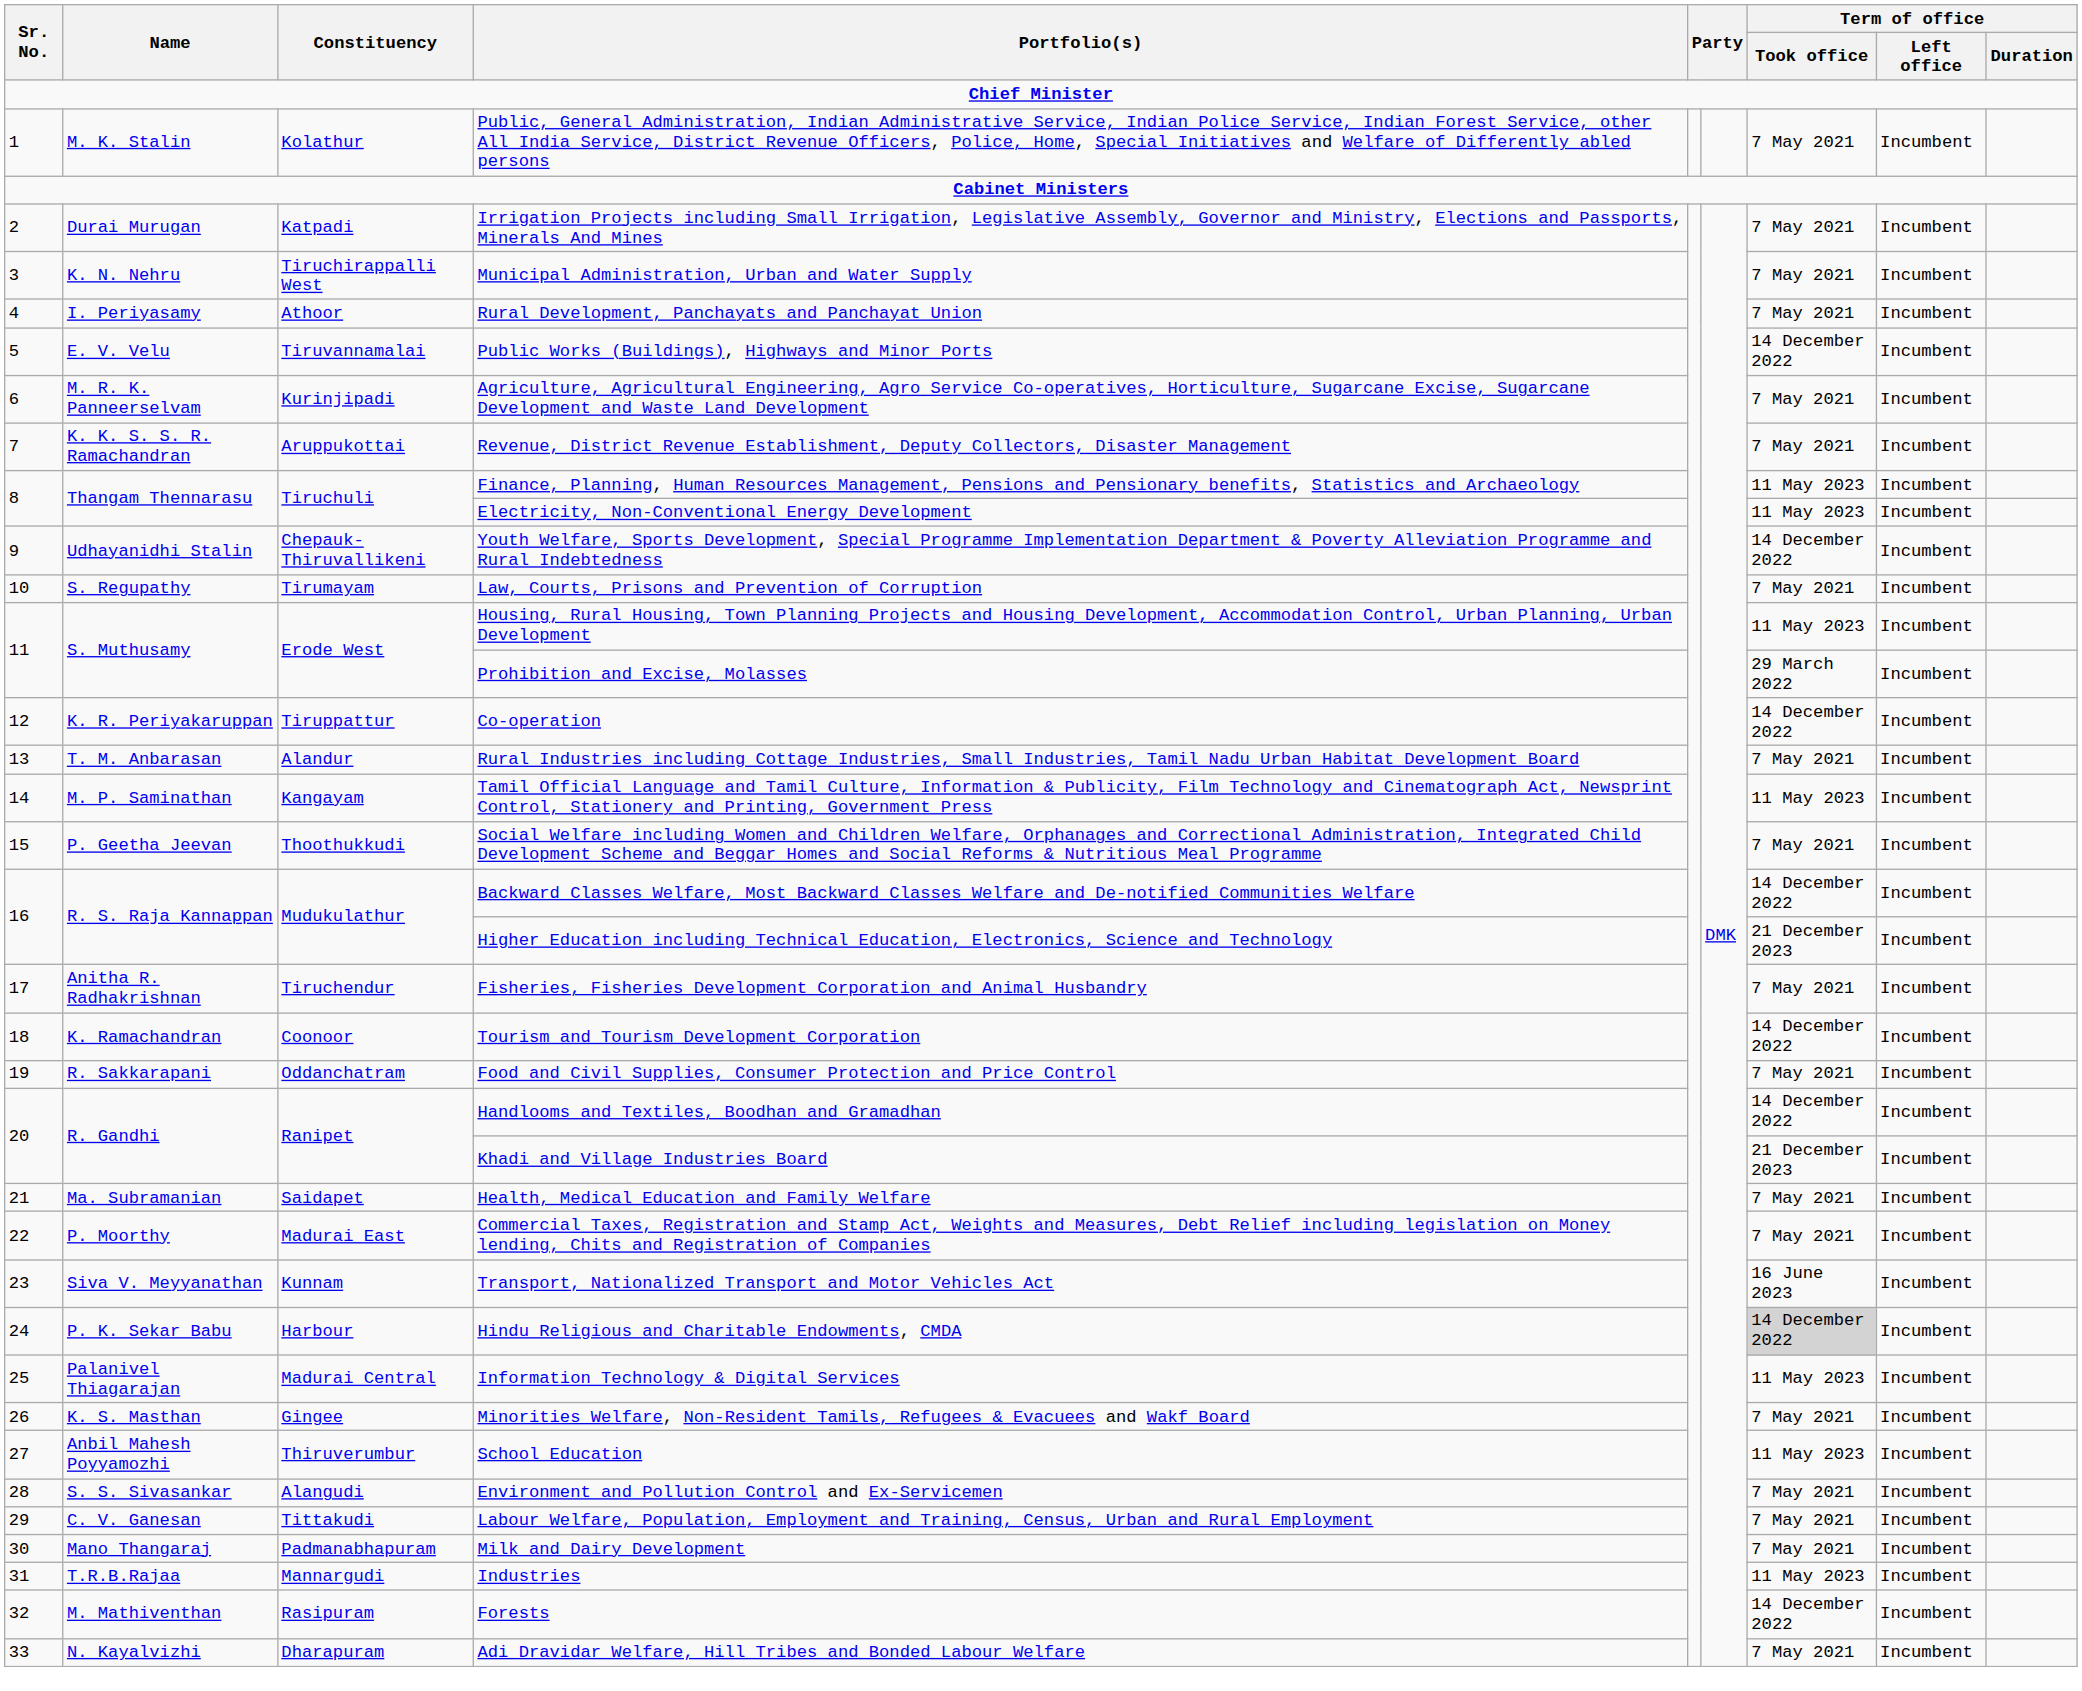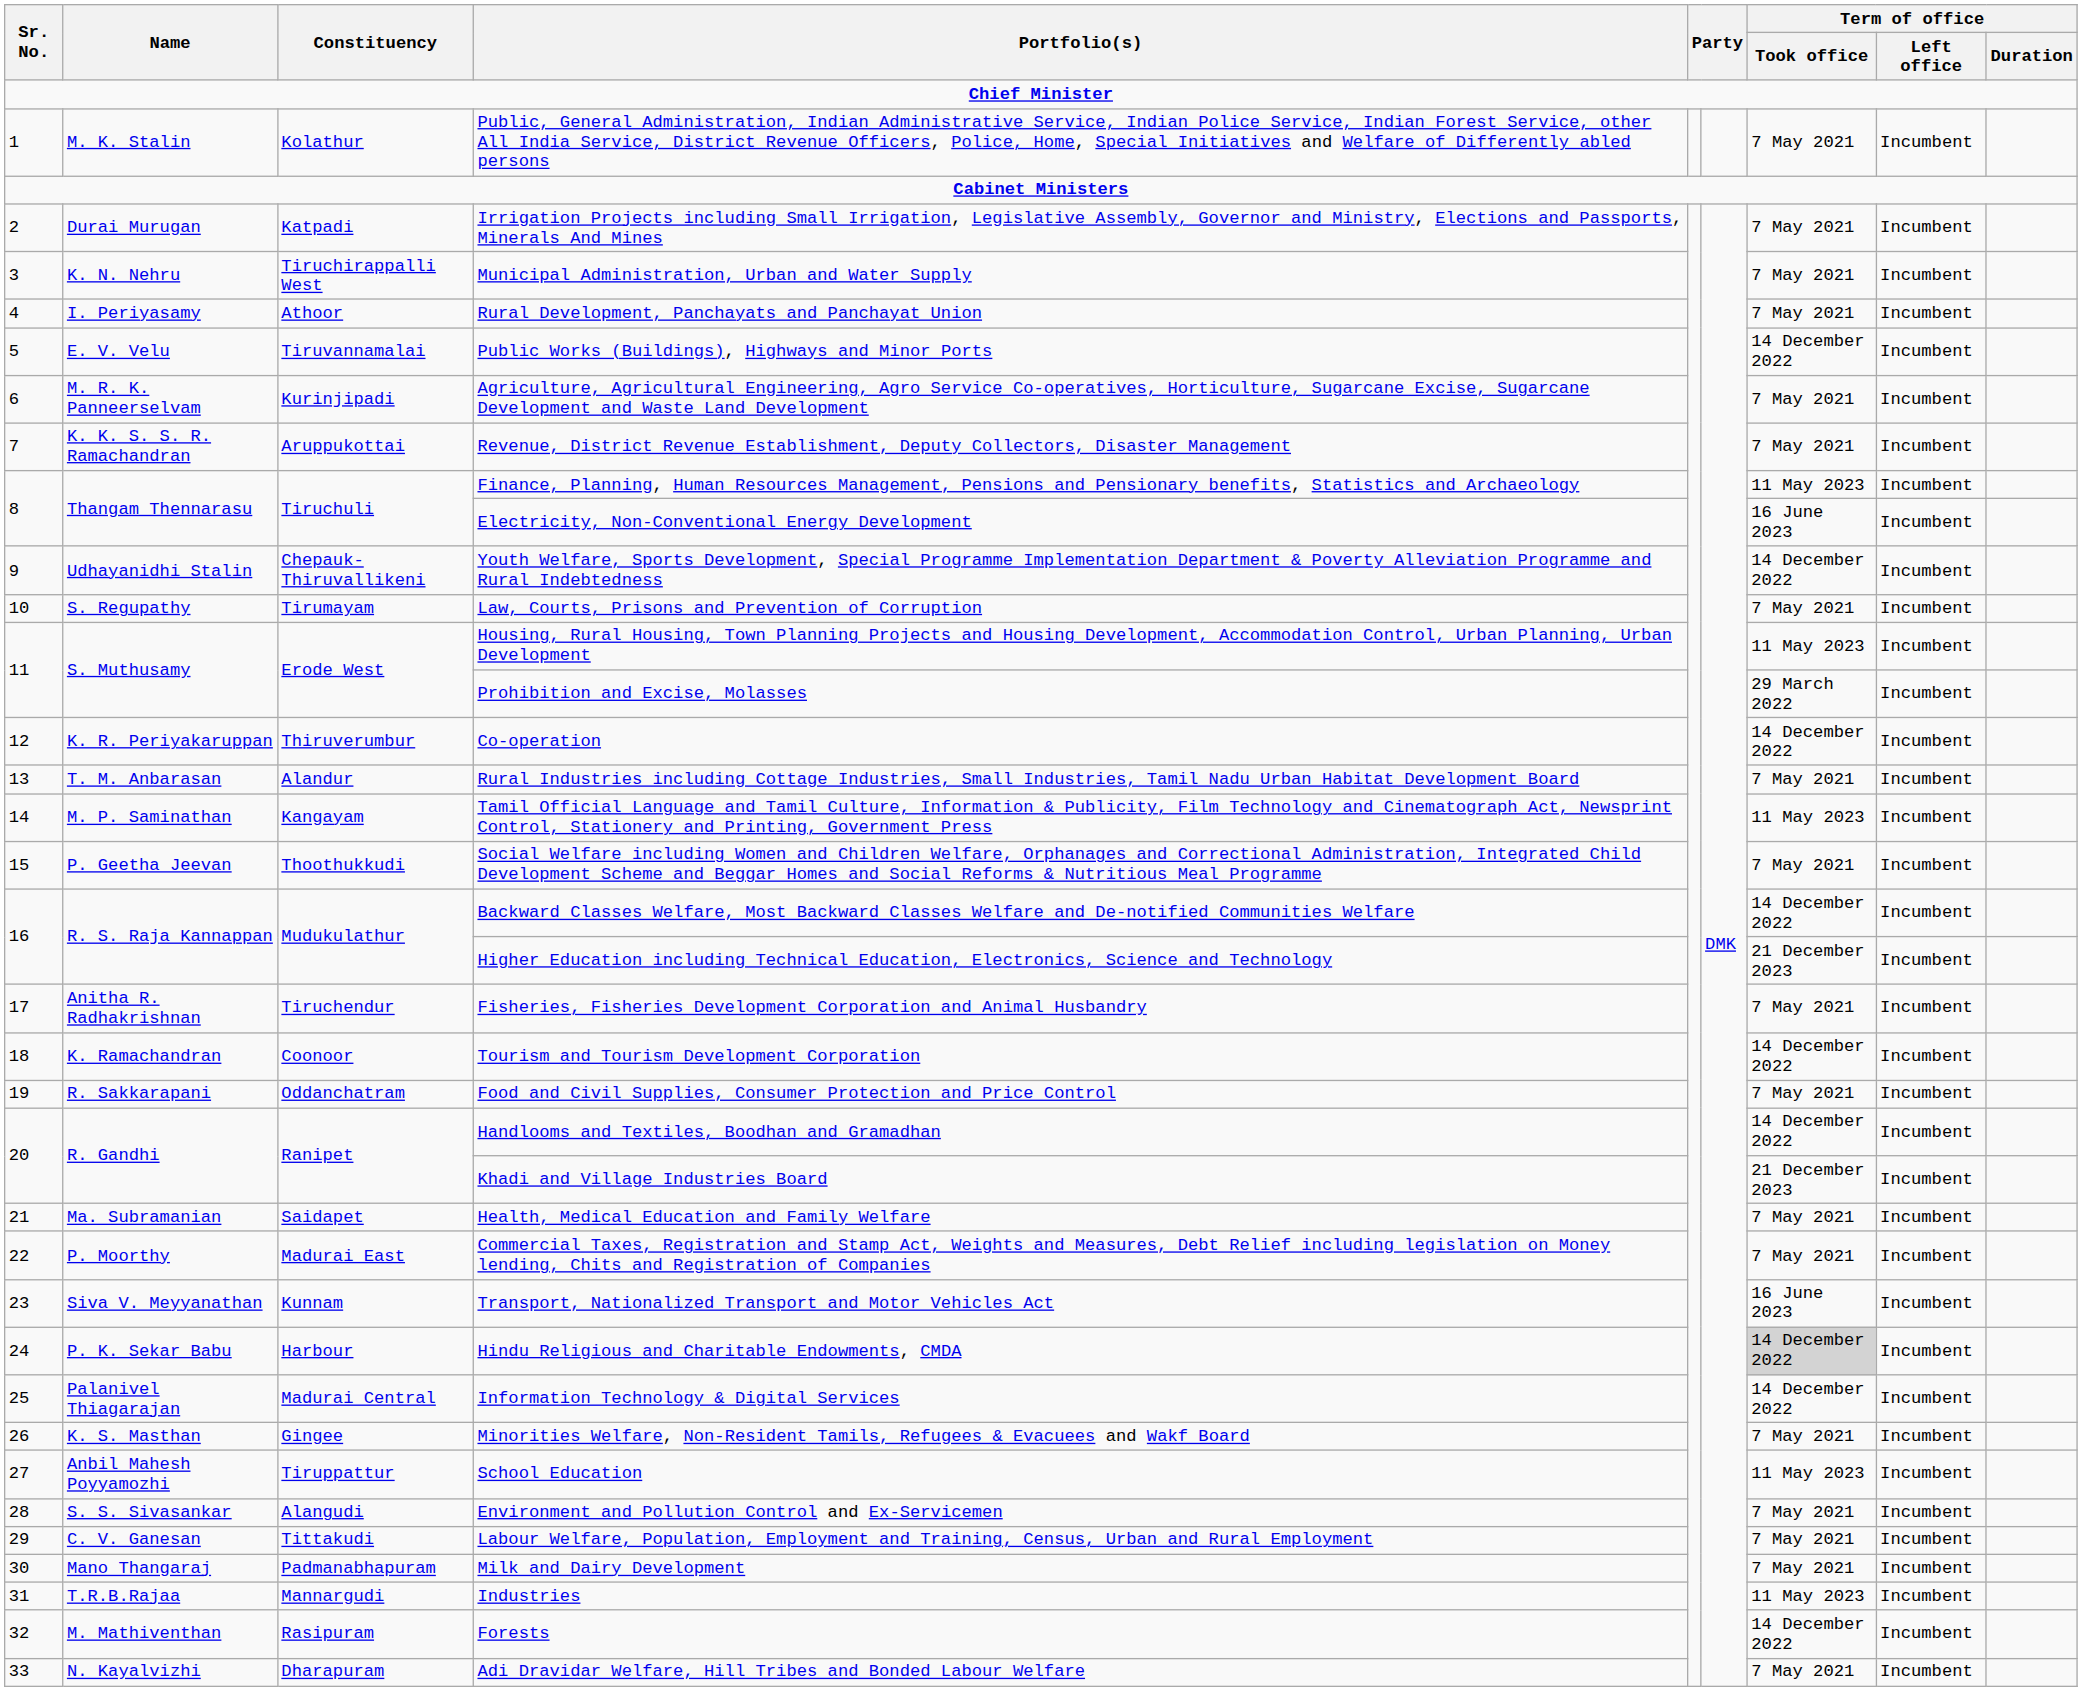(1808, 513) 11 May 2023 -> (1787, 523) 16 June 2023
(338, 722) Tiruppattur -> (348, 742) Thiruverumbur
(1808, 1379) 11 May 2023 -> (1808, 1399) 14 December 2022
(348, 1455) Thiruverumbur -> (338, 1474) Tiruppattur
